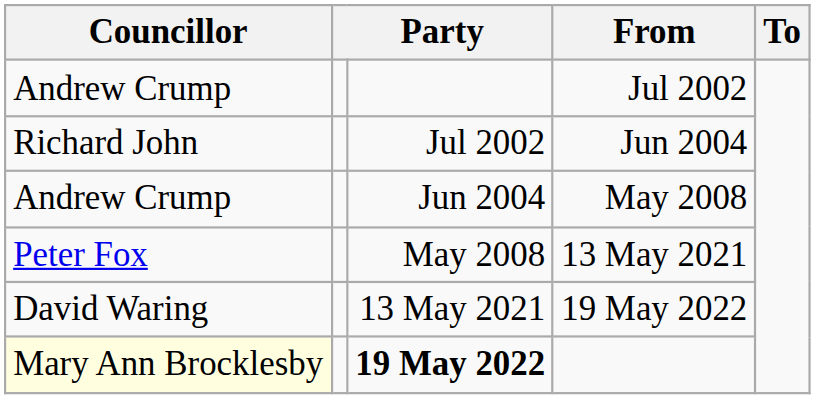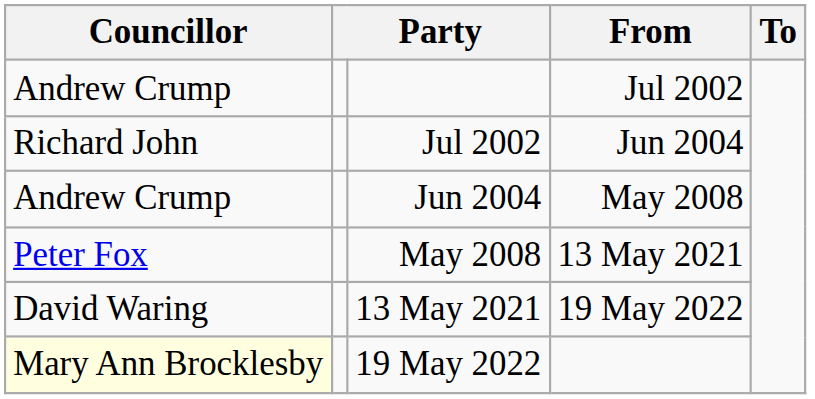(450, 364) bold -> (448, 364) normal
